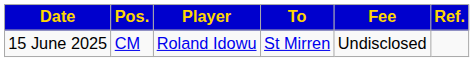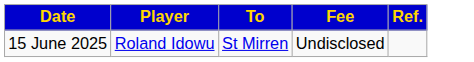- column: (132, 17)
